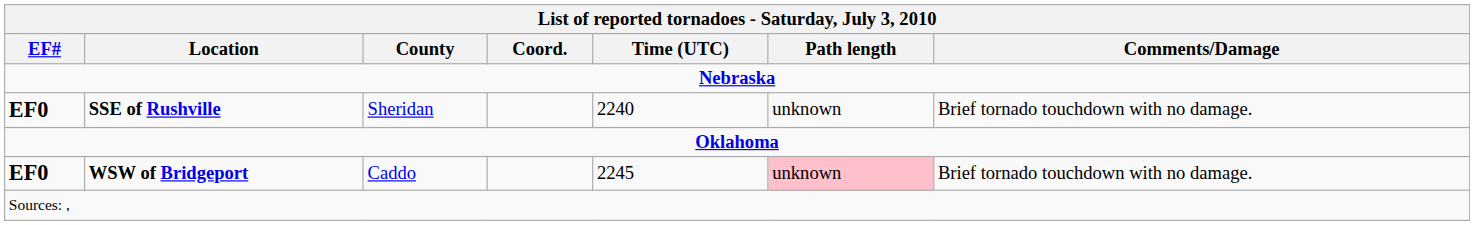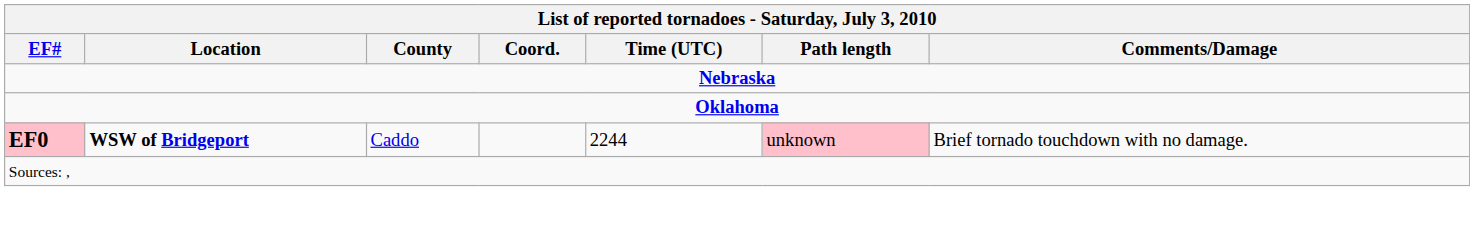- row: (155, 109)
(29, 173) no background -> (29, 139) pink background
(616, 173) 2245 -> (608, 139) 2244
